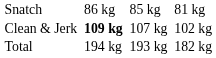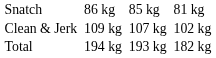(103, 28) bold -> (103, 28) normal
